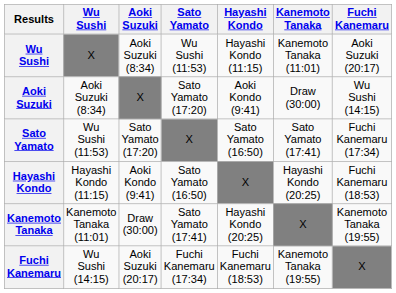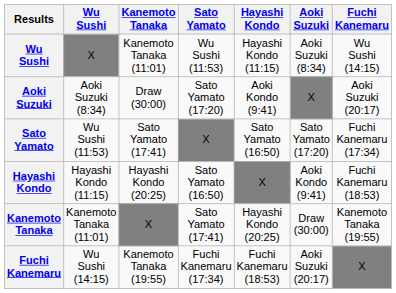columns swapped: (140, 19) <-> (303, 19)
(362, 55) Aoki Suzuki (20:17) -> (362, 55) Wu Sushi (14:15)
(362, 97) Wu Sushi (14:15) -> (362, 97) Aoki Suzuki (20:17)
